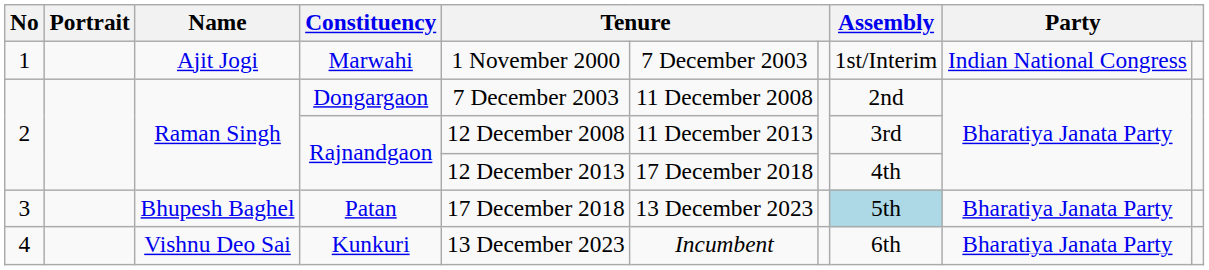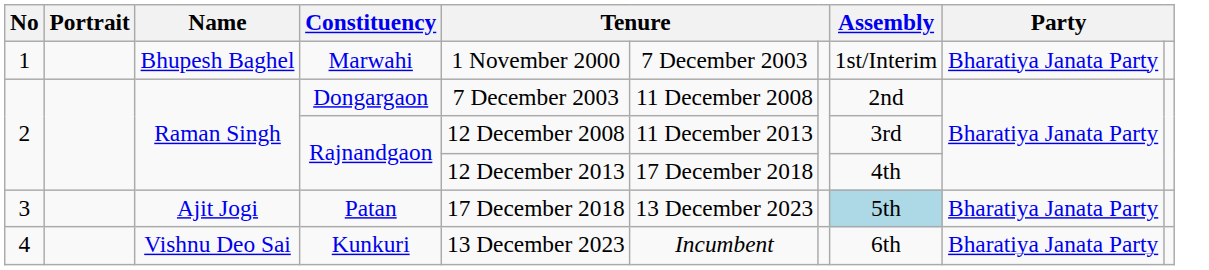(218, 60) Ajit Jogi -> (218, 60) Bhupesh Baghel
(1067, 60) Indian National Congress -> (1053, 60) Bharatiya Janata Party
(218, 208) Bhupesh Baghel -> (218, 208) Ajit Jogi
